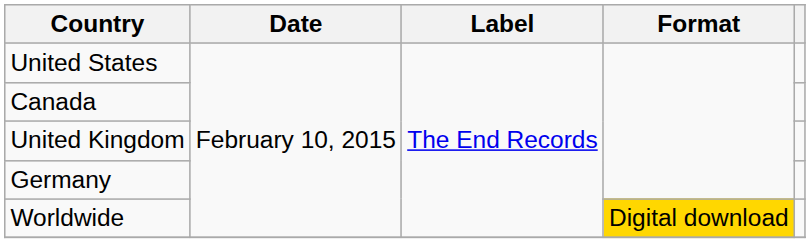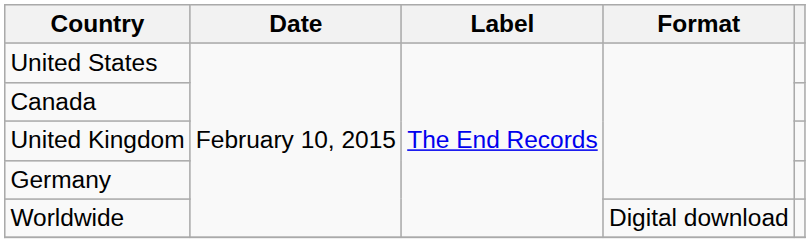(699, 218) gold background -> (699, 218) no background
